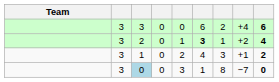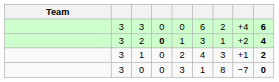(162, 41) normal -> (162, 41) bold
(202, 41) bold -> (202, 41) normal
(142, 70) lightblue background -> (142, 70) no background
